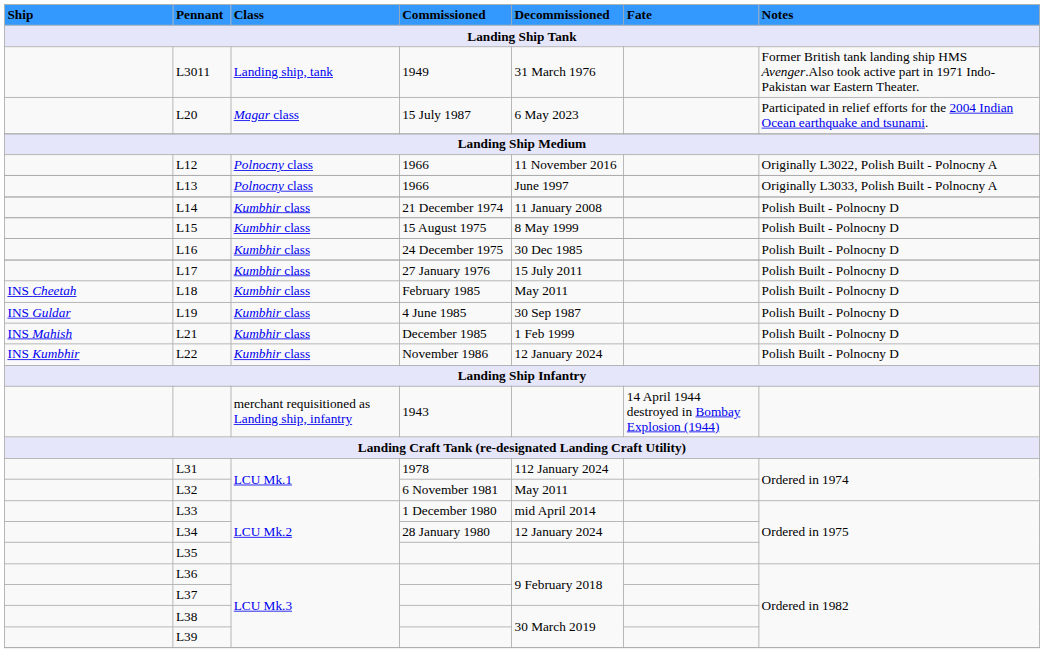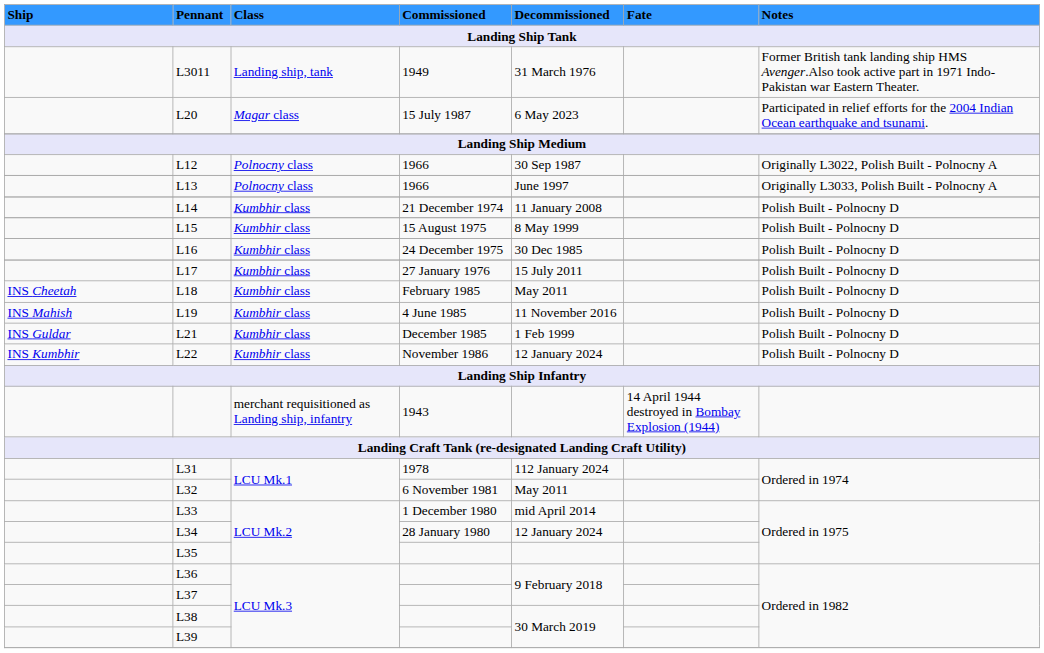(566, 165) 11 November 2016 -> (548, 165) 30 Sep 1987
(39, 312) INS Guldar -> (40, 312) INS Mahish
(548, 312) 30 Sep 1987 -> (566, 312) 11 November 2016
(40, 333) INS Mahish -> (39, 333) INS Guldar
